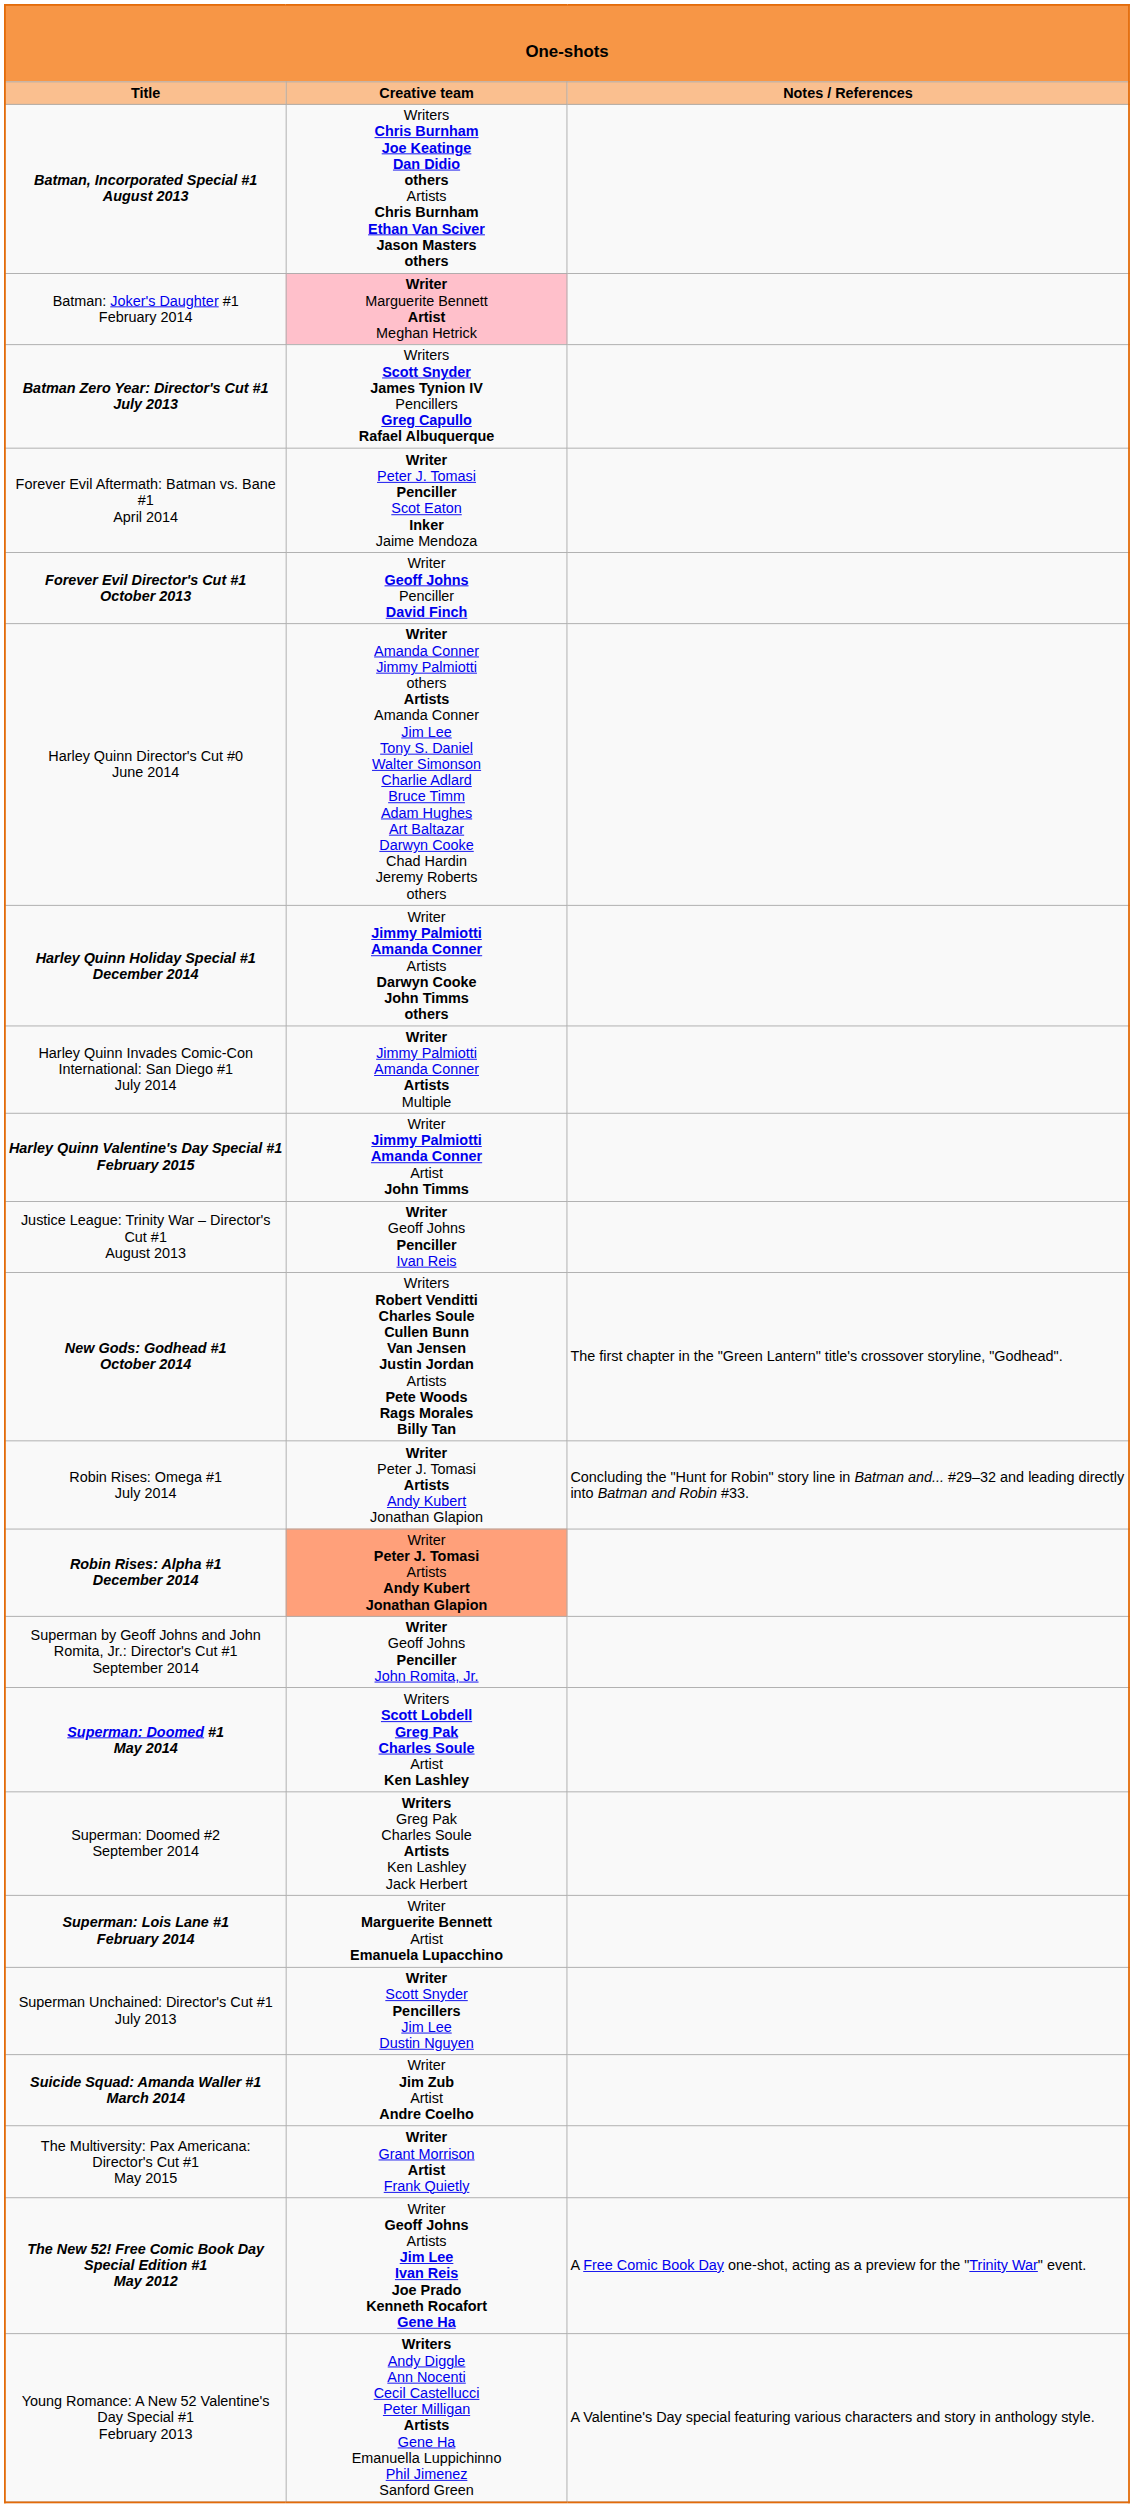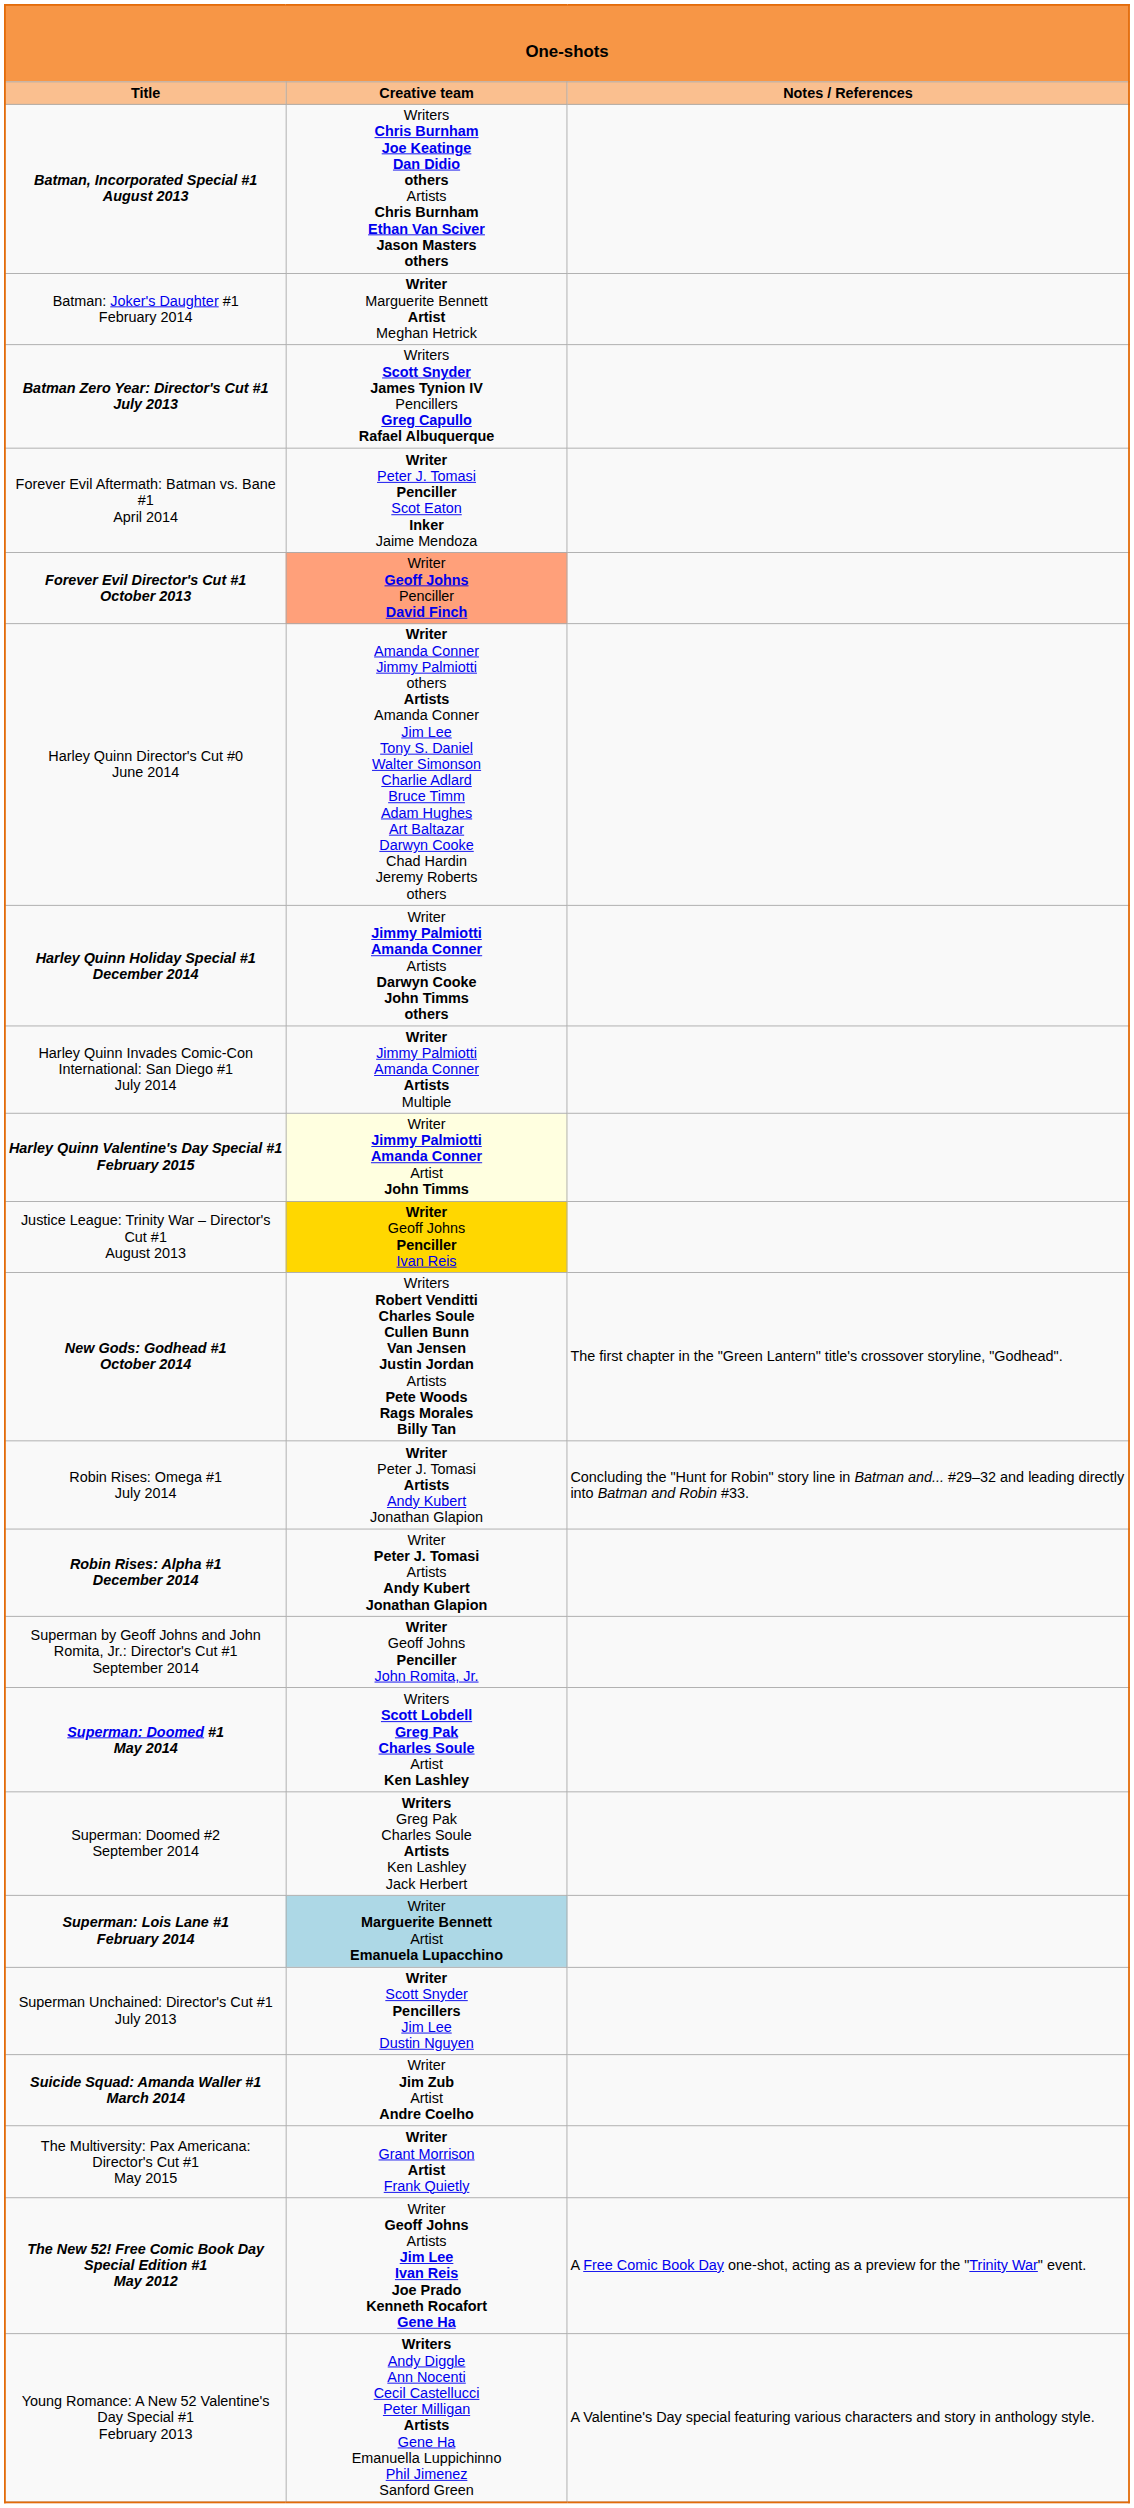(427, 308) pink background -> (427, 308) no background
(427, 588) no background -> (427, 588) lightsalmon background
(427, 1157) no background -> (427, 1157) lightyellow background
(427, 1236) no background -> (427, 1236) gold background
(427, 1572) lightsalmon background -> (427, 1572) no background
(427, 1931) no background -> (427, 1931) lightblue background
